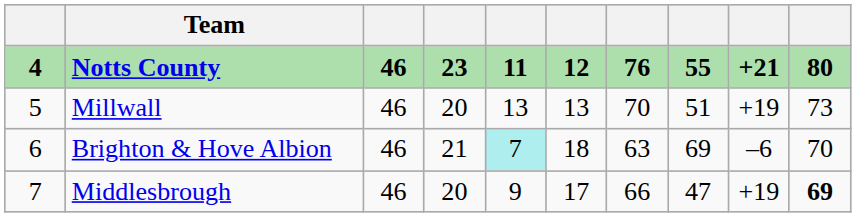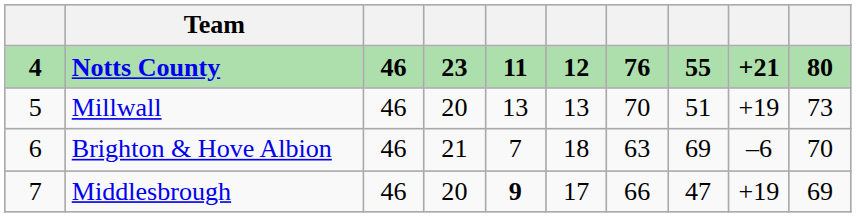(515, 149) paleturquoise background -> (515, 149) no background
(515, 190) normal -> (515, 190) bold
(820, 190) bold -> (820, 190) normal
